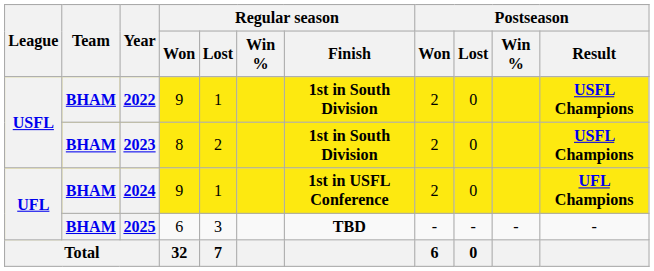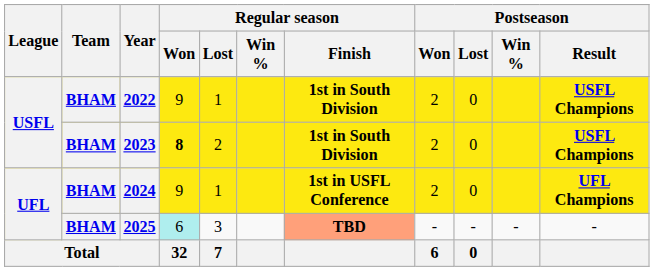(179, 145) normal -> (179, 145) bold
(179, 227) no background -> (179, 227) paleturquoise background
(349, 227) no background -> (349, 227) lightsalmon background
